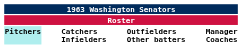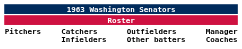(23, 31) paleturquoise background -> (23, 31) no background
